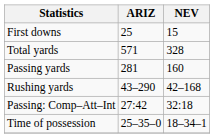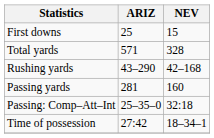rows swapped: (40, 87) <-> (39, 68)
(134, 105) 27:42 -> (141, 105) 25–35–0
(141, 123) 25–35–0 -> (134, 123) 27:42
